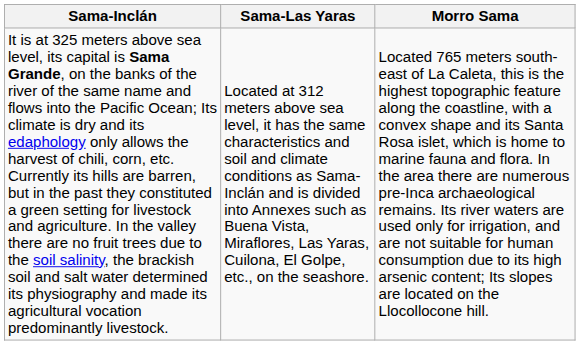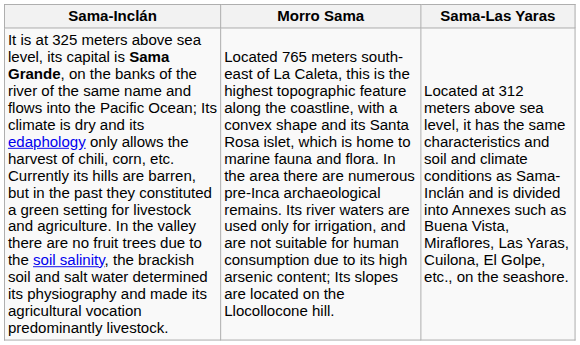columns swapped: (298, 16) <-> (475, 16)
